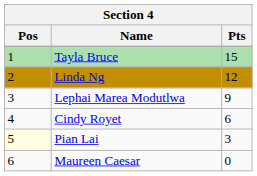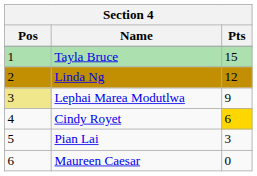(11, 98) no background -> (11, 98) khaki background
(228, 118) no background -> (228, 118) gold background
(11, 139) lightyellow background -> (11, 139) no background
